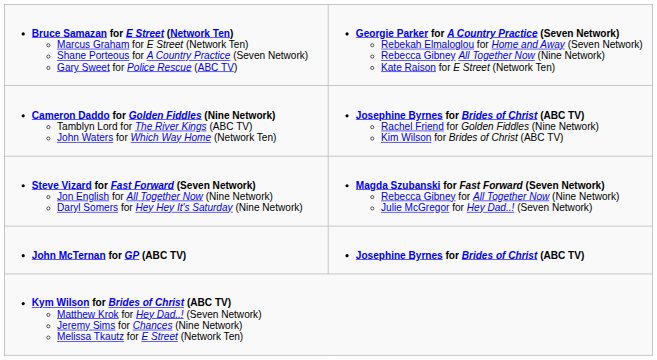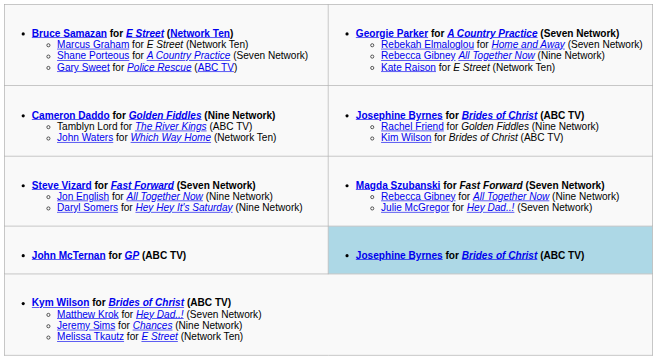(490, 256) no background -> (490, 256) lightblue background
